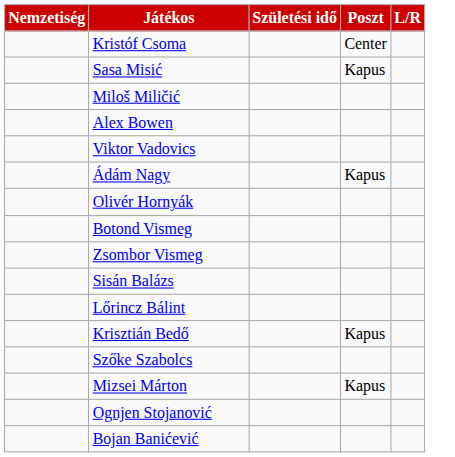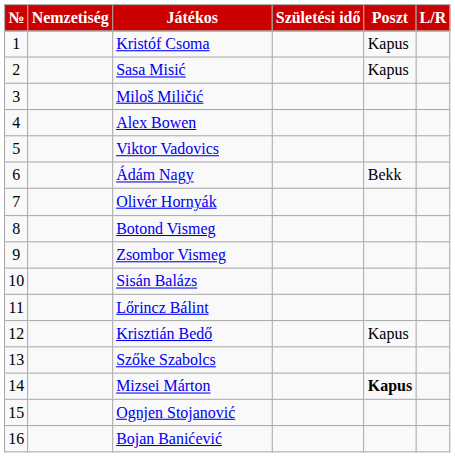+ column: (16, 17)
(366, 44) Center -> (388, 44) Kapus
(365, 175) Kapus -> (385, 175) Bekk
(365, 386) normal -> (390, 386) bold
